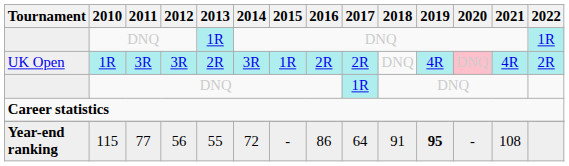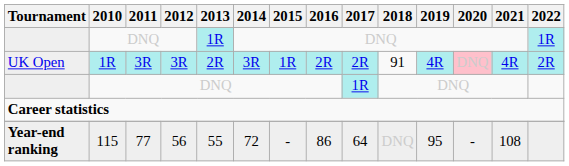(398, 62) DNQ -> (398, 62) 91
(398, 141) 91 -> (398, 141) DNQ
(435, 141) bold -> (435, 141) normal
